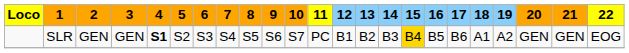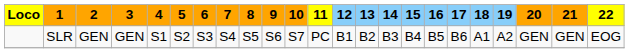(159, 36) bold -> (159, 36) normal
(413, 36) gold background -> (413, 36) no background
